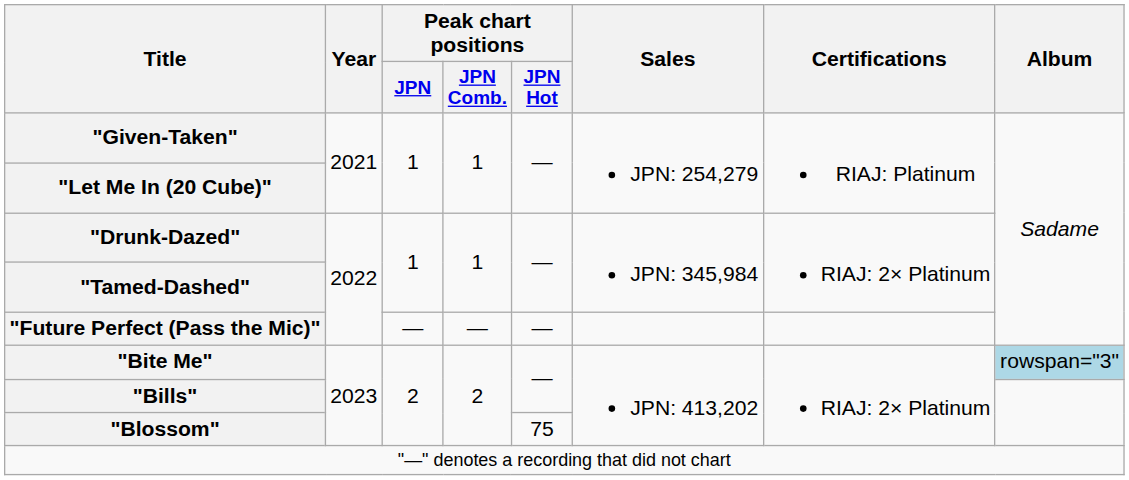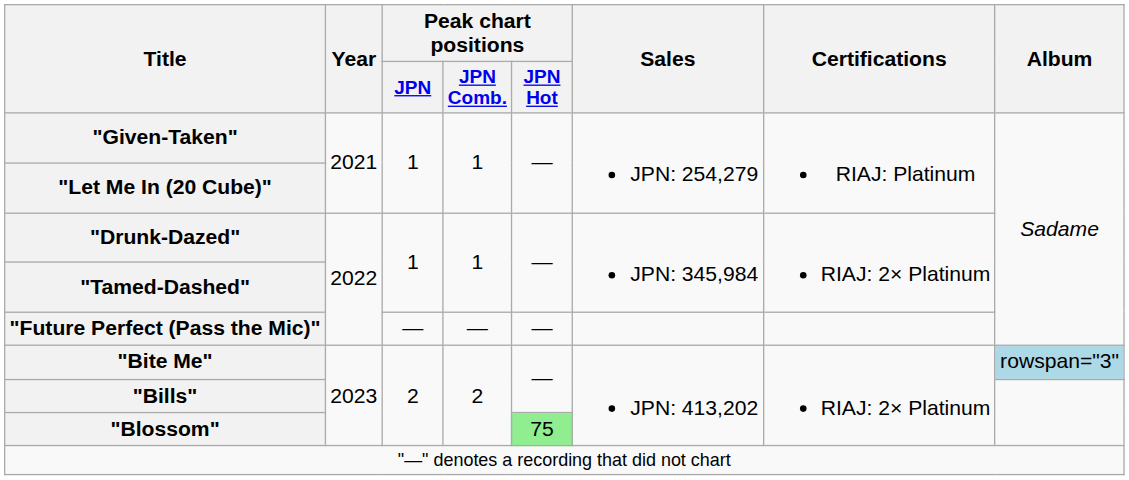(542, 429) no background -> (542, 429) lightgreen background
